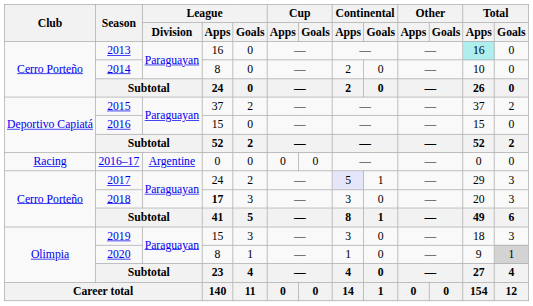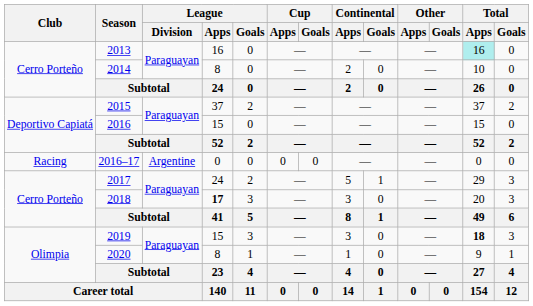(348, 180) lavender background -> (348, 180) no background
(479, 236) normal -> (479, 236) bold
(511, 254) lightgrey background -> (511, 254) no background
